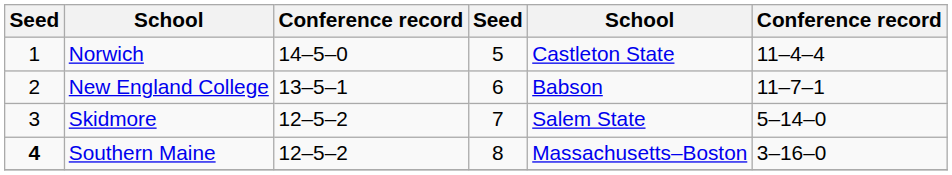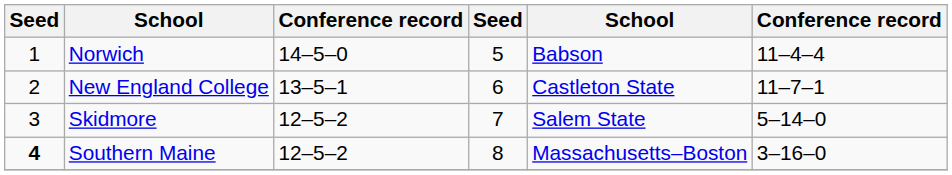(603, 53) Castleton State -> (567, 53) Babson
(567, 86) Babson -> (603, 86) Castleton State
